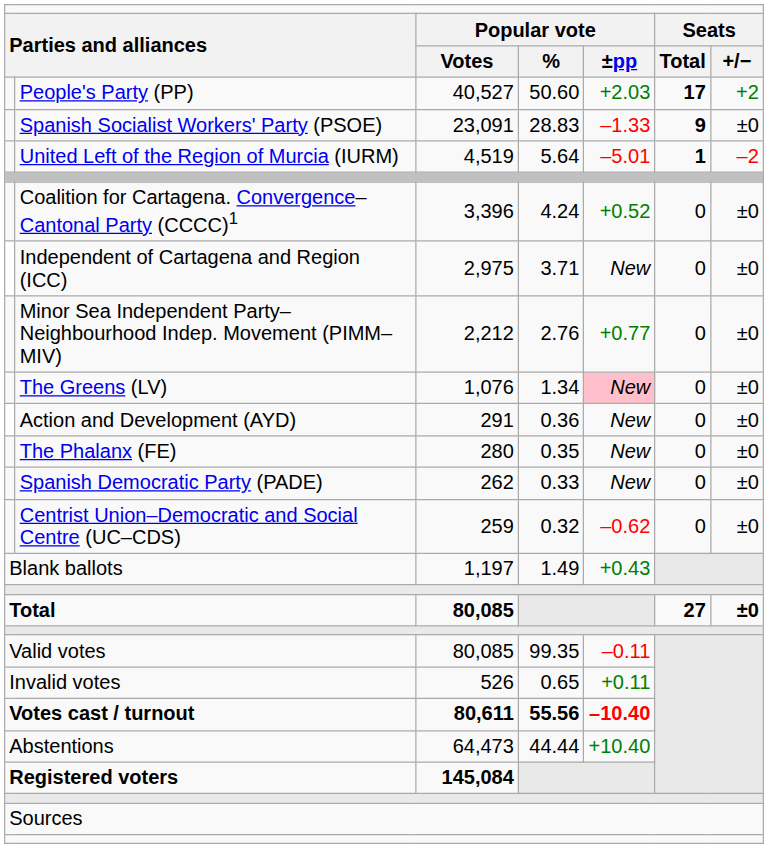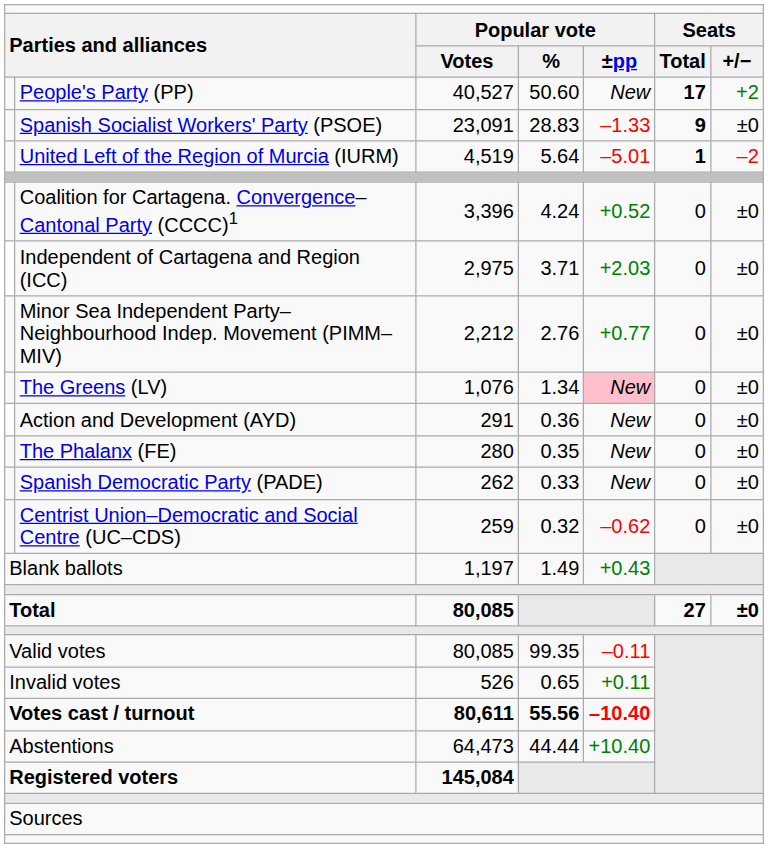(625, 93) +2.03 -> (630, 93) New
(630, 268) New -> (625, 268) +2.03
